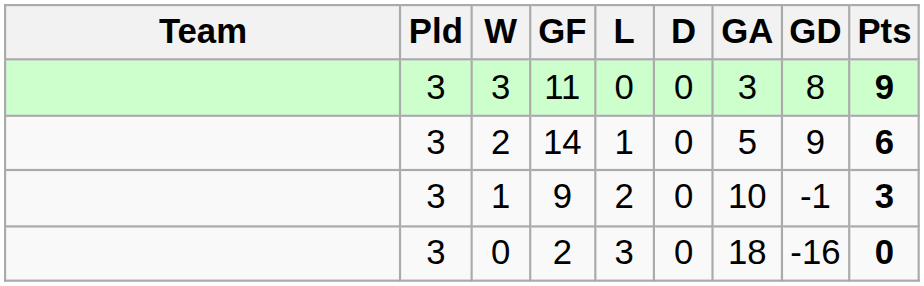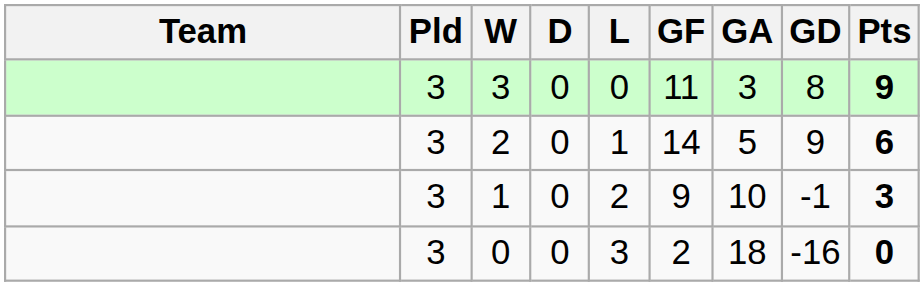columns swapped: (684, 32) <-> (562, 32)
